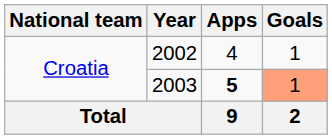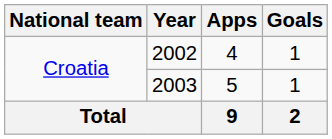(232, 85) bold -> (232, 85) normal
(295, 85) lightsalmon background -> (295, 85) no background
